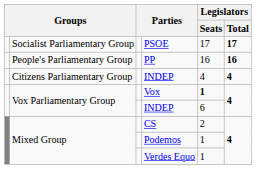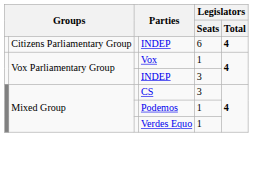- row: (73, 44)
- row: (72, 60)
(202, 76) 4 -> (199, 44) 6
(202, 92) bold -> (199, 60) normal
(202, 108) 6 -> (199, 76) 3
(202, 124) 2 -> (199, 92) 3
